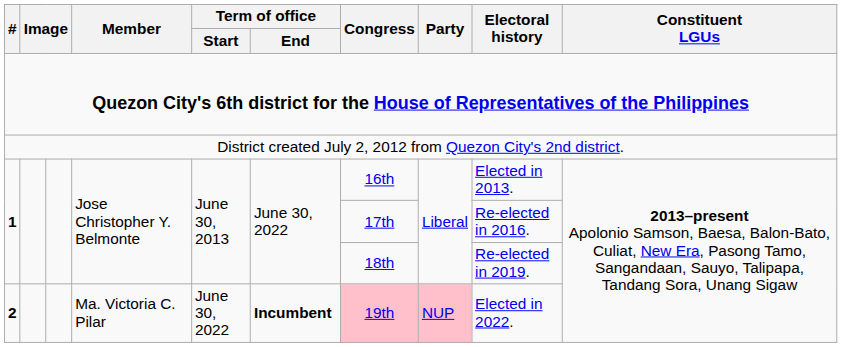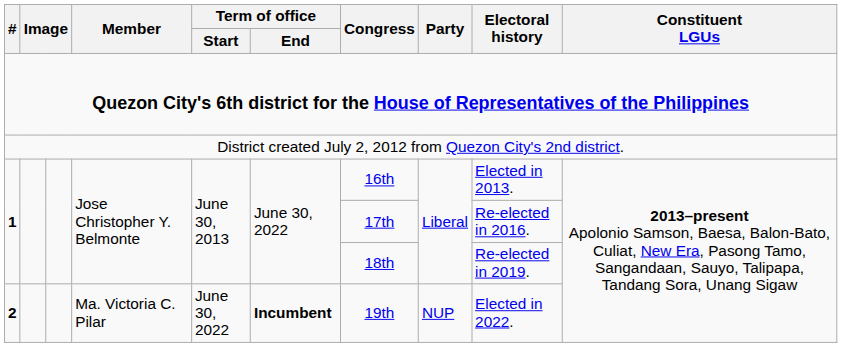(379, 313) pink background -> (379, 313) no background
(438, 313) pink background -> (438, 313) no background
